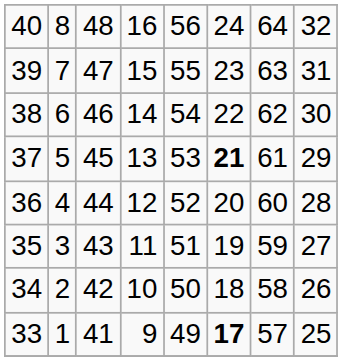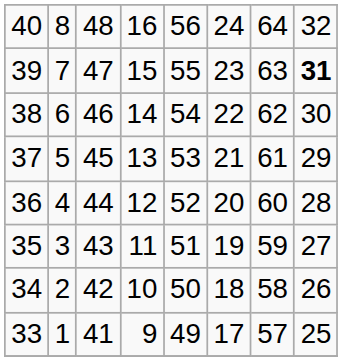(316, 70) normal -> (316, 70) bold
(229, 158) bold -> (229, 158) normal
(229, 333) bold -> (229, 333) normal
